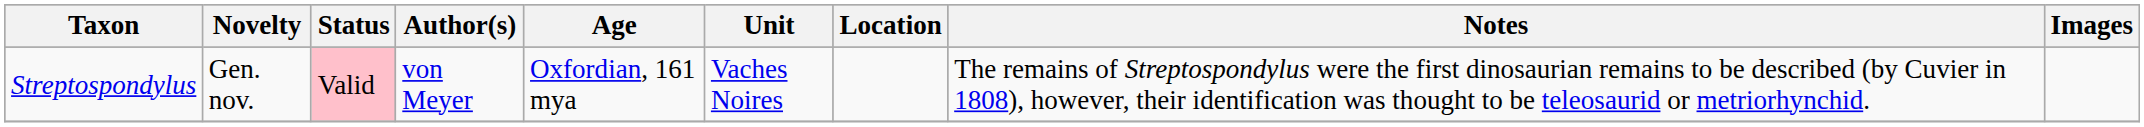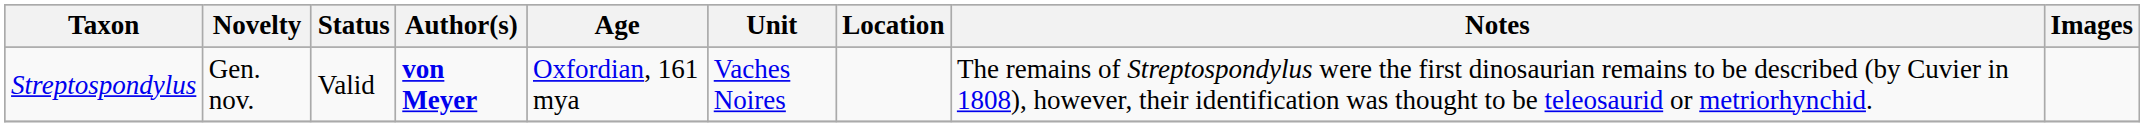(346, 84) pink background -> (346, 84) no background
(438, 84) normal -> (440, 84) bold
